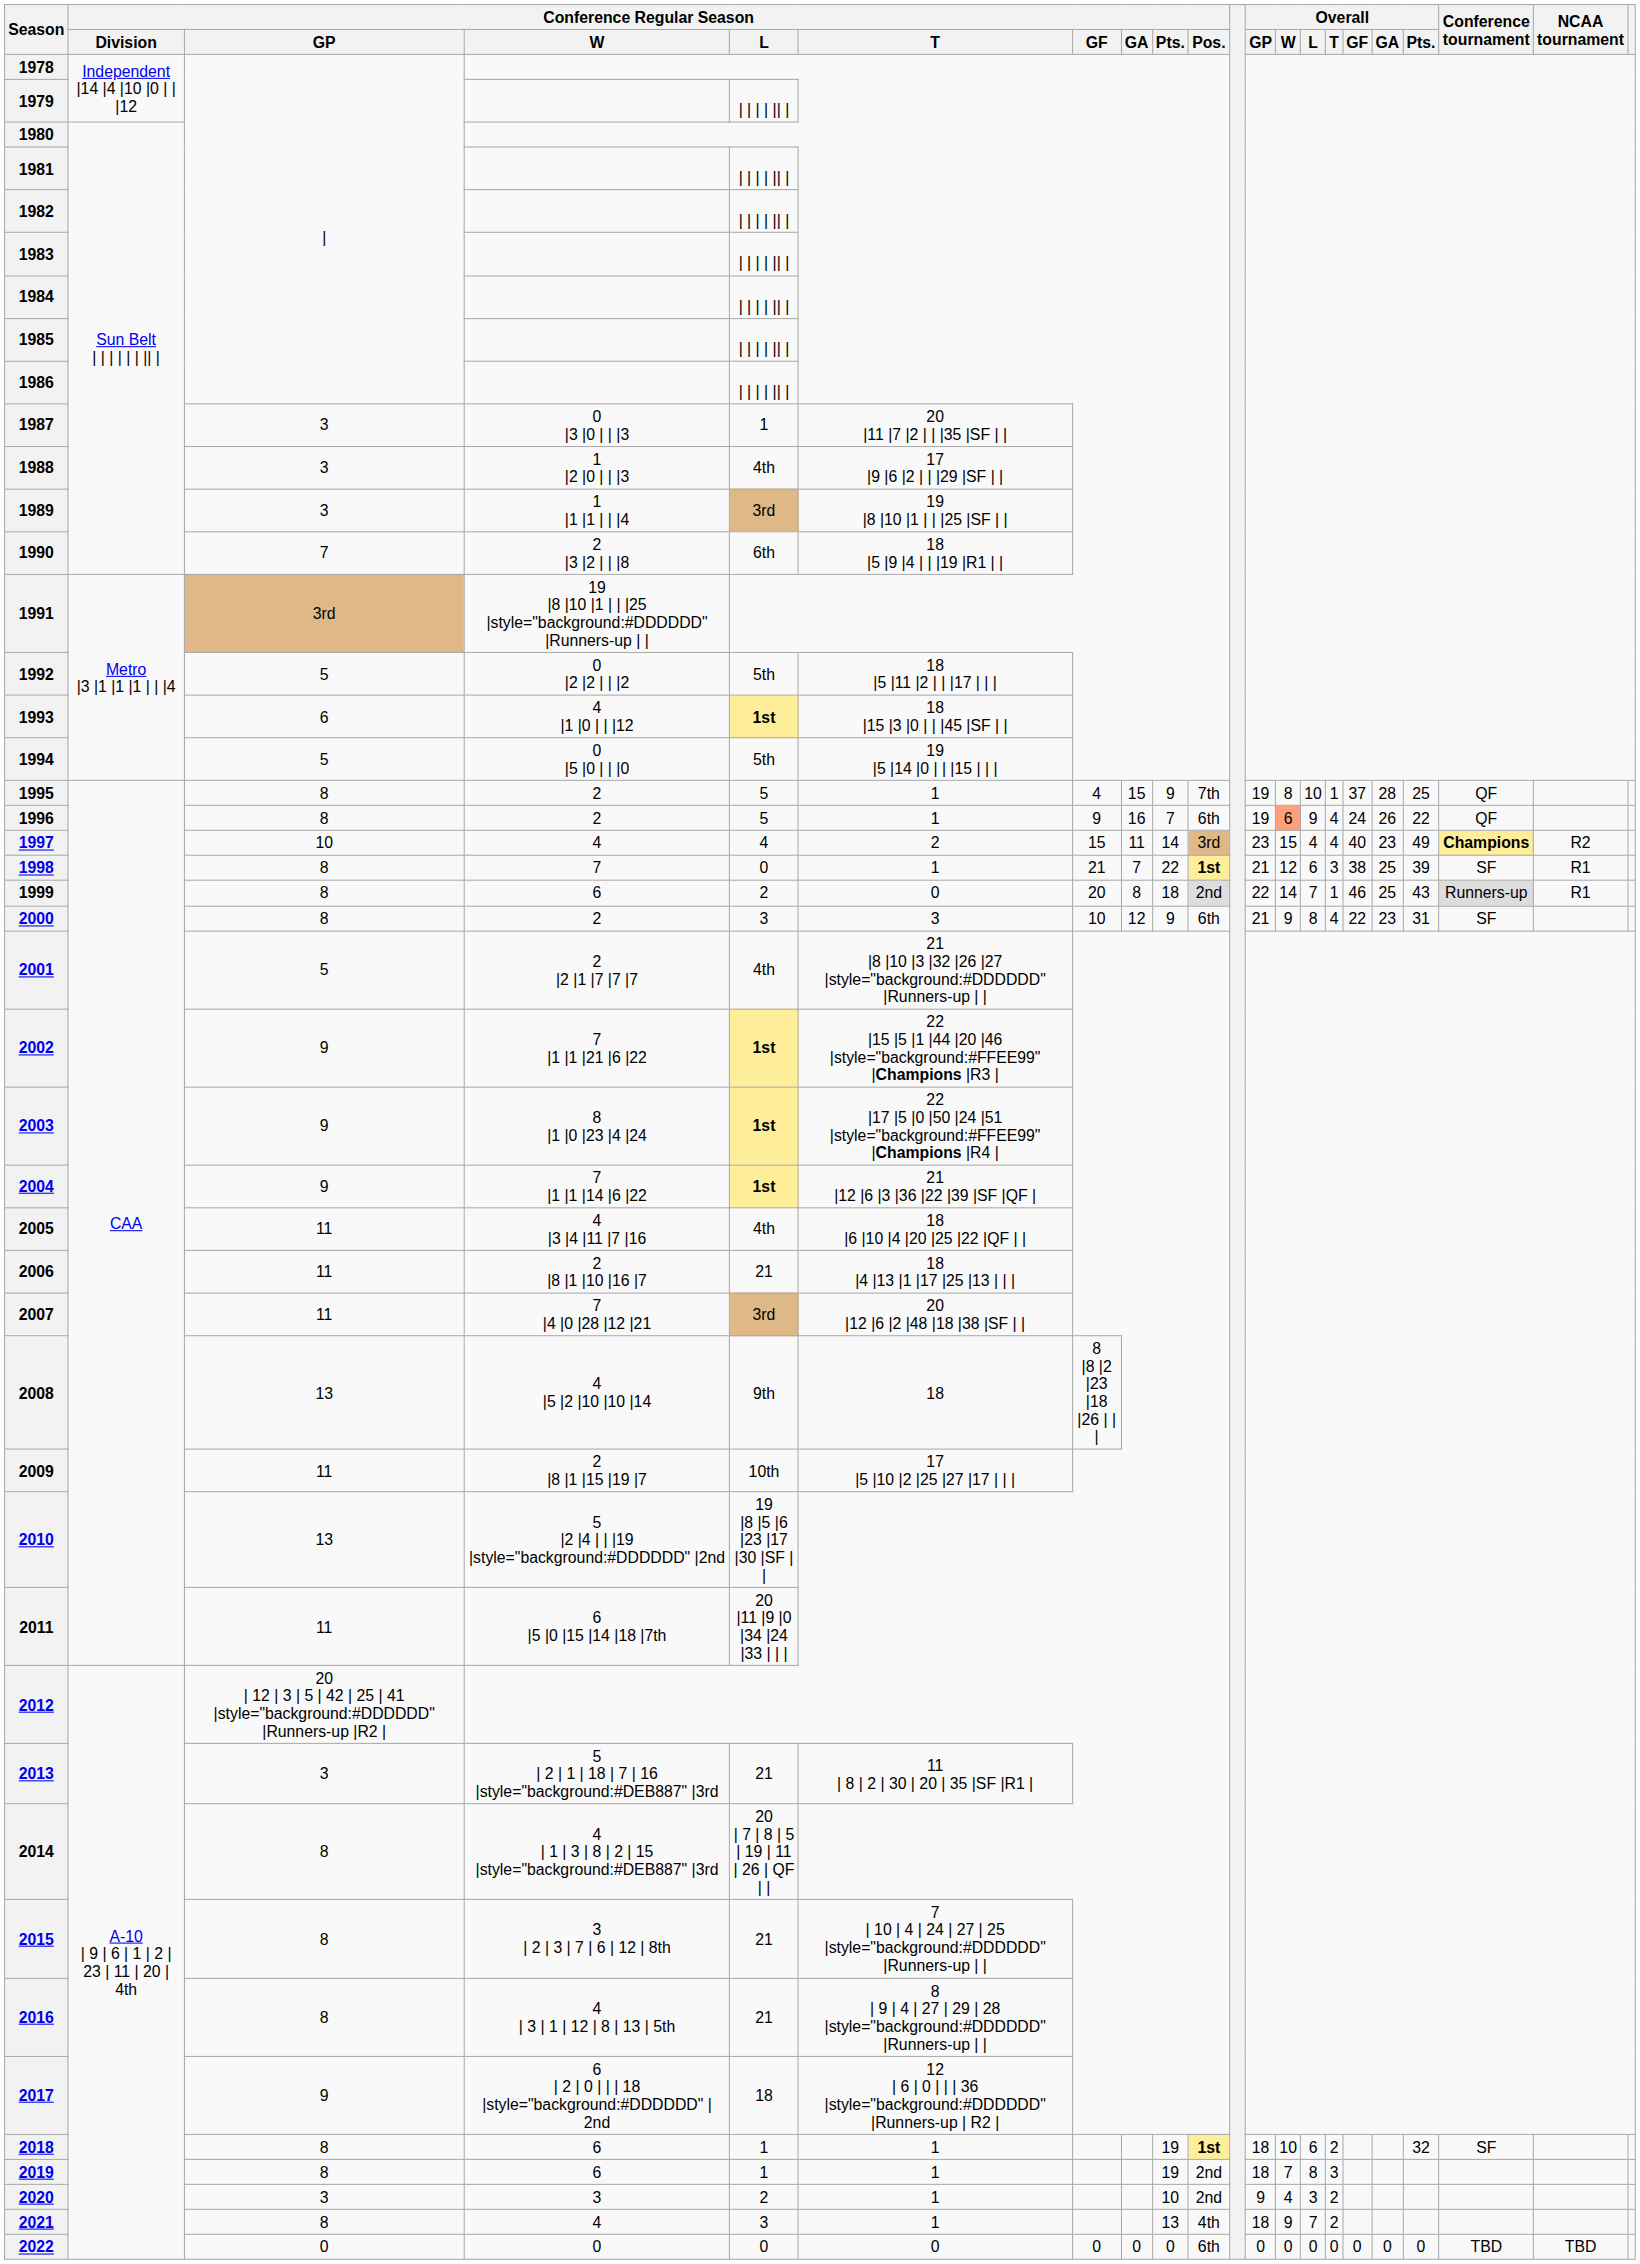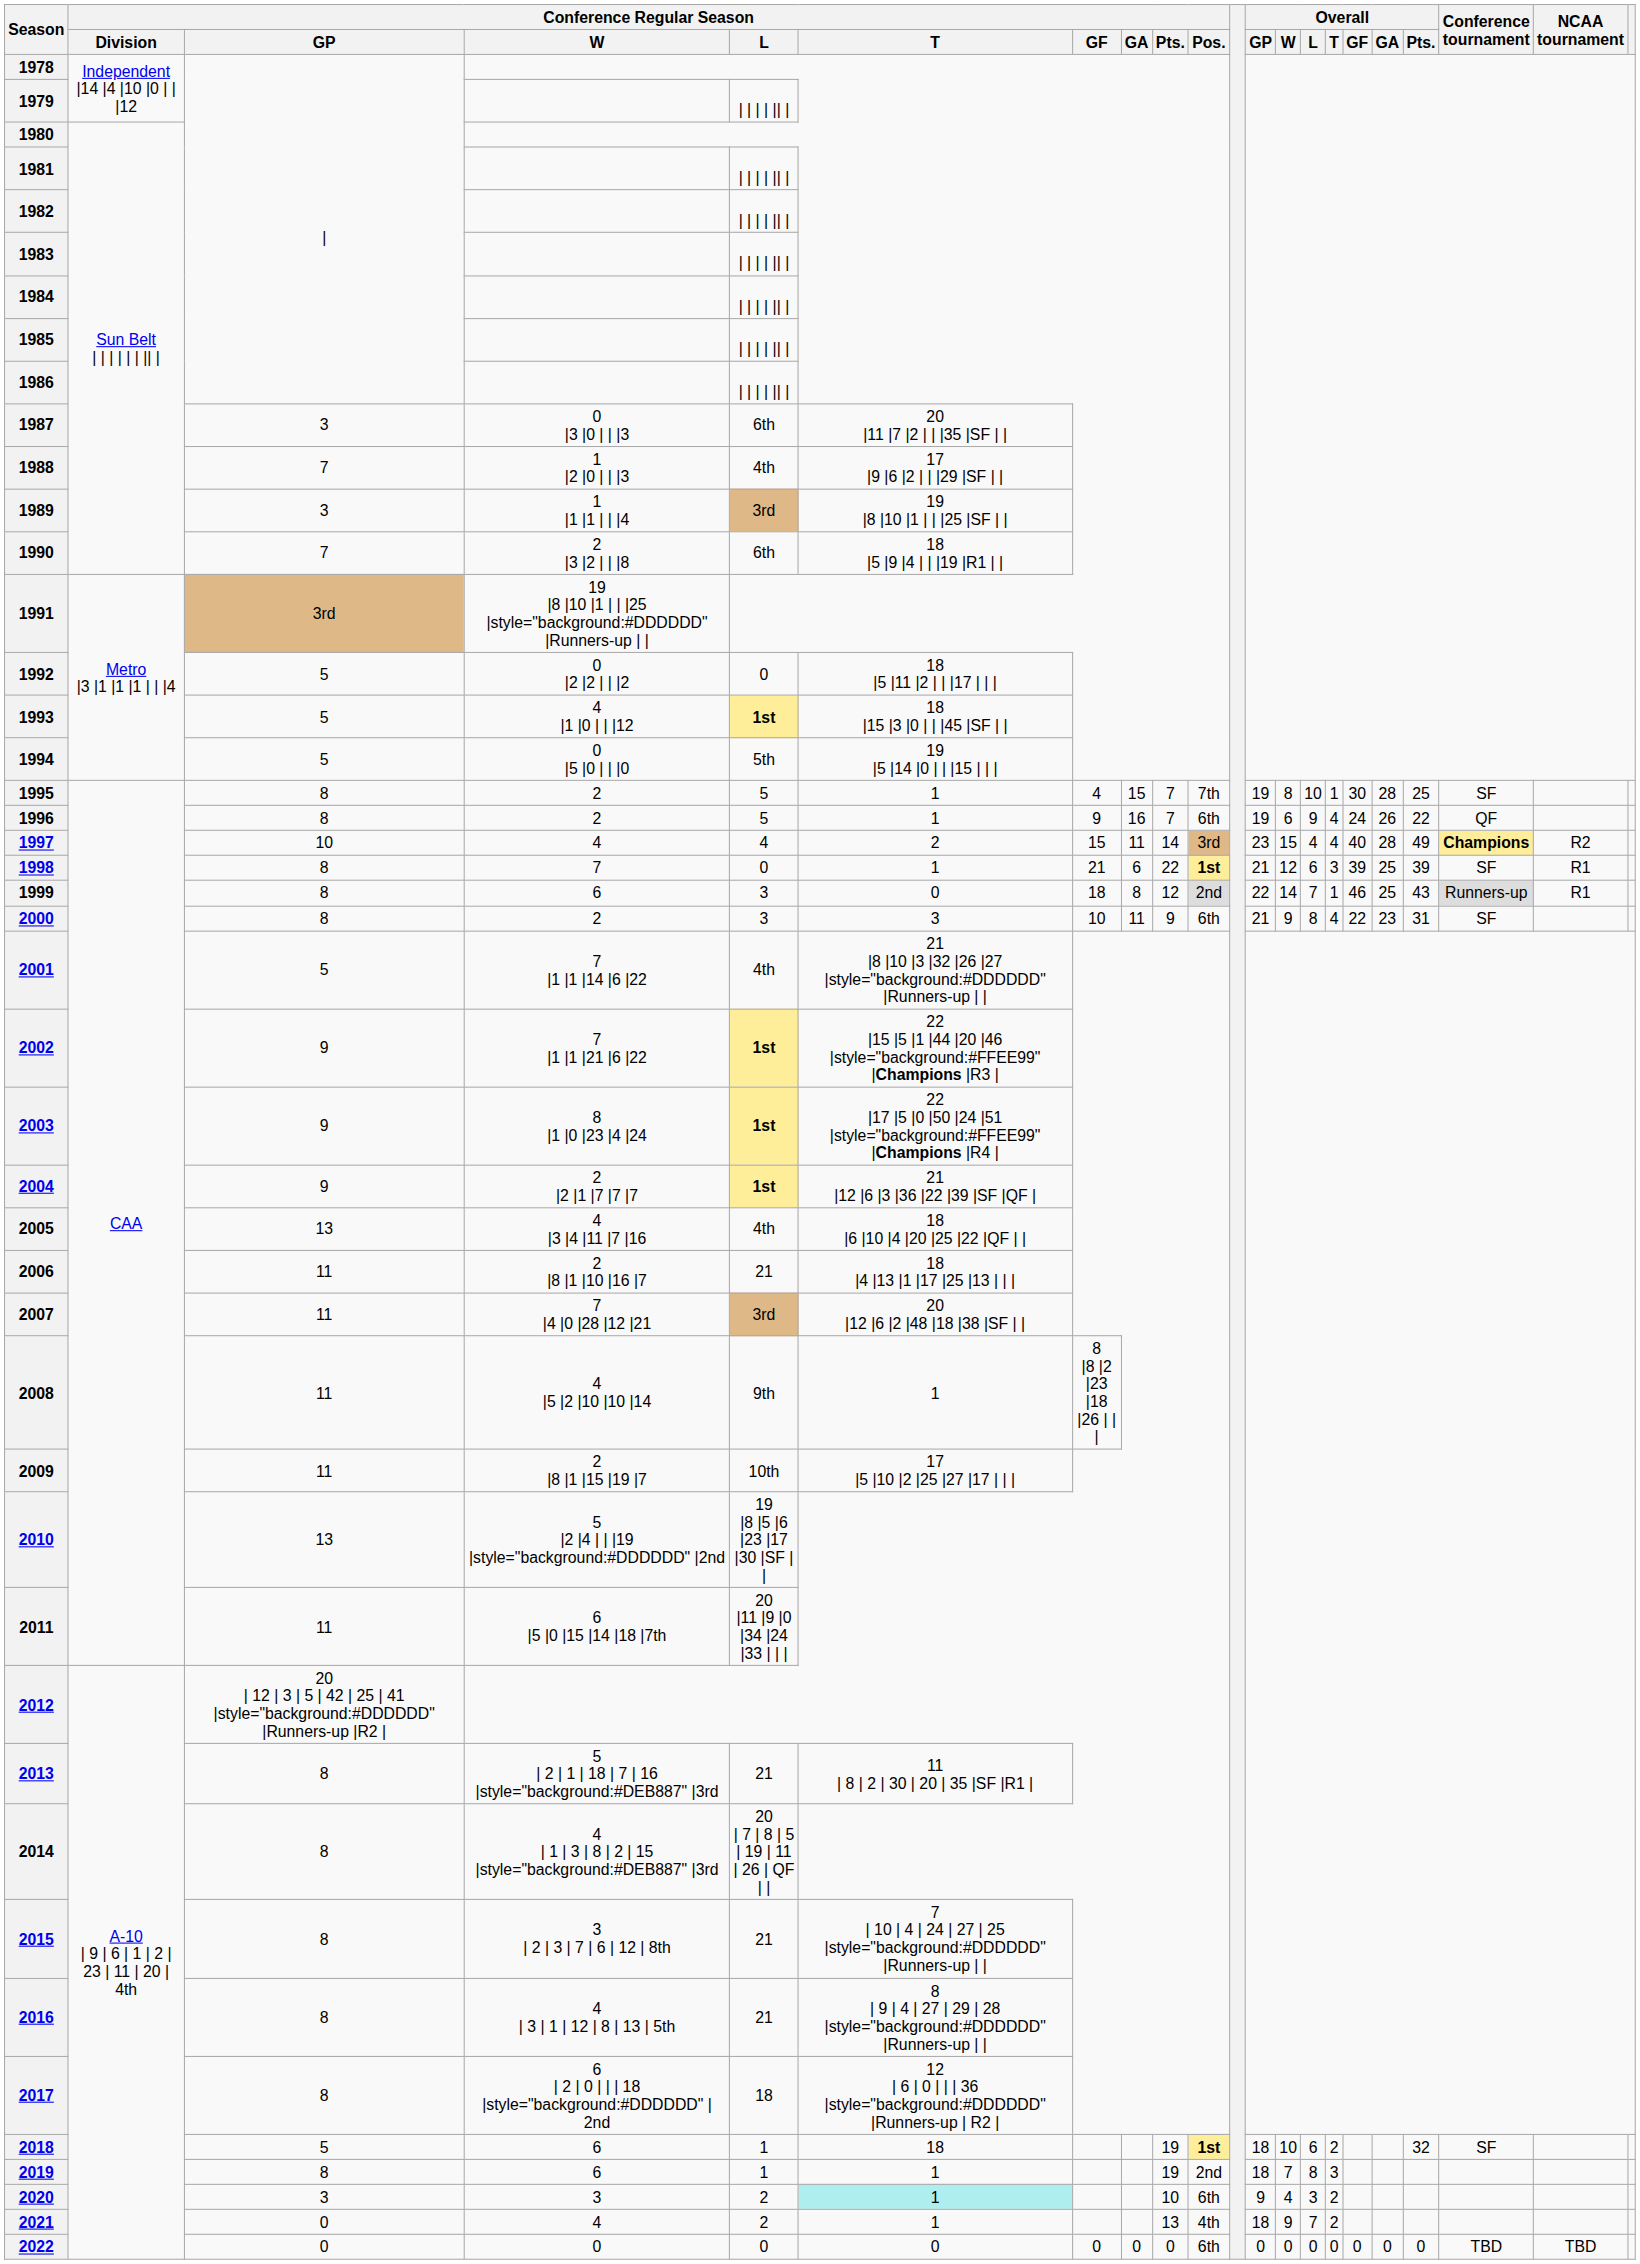(764, 425) 1 -> (764, 425) 6th
(324, 468) 3 -> (324, 468) 7
(764, 674) 5th -> (764, 674) 0
(324, 717) 6 -> (324, 717) 5
(1170, 793) 9 -> (1170, 793) 7
(1357, 793) 37 -> (1357, 793) 30
(1486, 793) QF -> (1486, 793) SF
(1288, 818) lightsalmon background -> (1288, 818) no background
(1387, 843) 23 -> (1387, 843) 28
(1137, 868) 7 -> (1137, 868) 6
(1357, 868) 38 -> (1357, 868) 39
(764, 893) 2 -> (764, 893) 3
(1097, 893) 20 -> (1097, 893) 18
(1170, 893) 18 -> (1170, 893) 12
(1137, 918) 12 -> (1137, 918) 11
(597, 970) 2 |2 |1 |7 |7 |7 -> (597, 970) 7 |1 |1 |14 |6 |22
(597, 1186) 7 |1 |1 |14 |6 |22 -> (597, 1186) 2 |2 |1 |7 |7 |7
(324, 1229) 11 -> (324, 1229) 13
(324, 1393) 13 -> (324, 1393) 11
(935, 1393) 18 -> (935, 1393) 1
(324, 1774) 3 -> (324, 1774) 8
(324, 2095) 9 -> (324, 2095) 8
(324, 2147) 8 -> (324, 2147) 5
(935, 2147) 1 -> (935, 2147) 18
(935, 2197) no background -> (935, 2197) paleturquoise background
(1209, 2197) 2nd -> (1209, 2197) 6th
(324, 2222) 8 -> (324, 2222) 0
(764, 2222) 3 -> (764, 2222) 2
